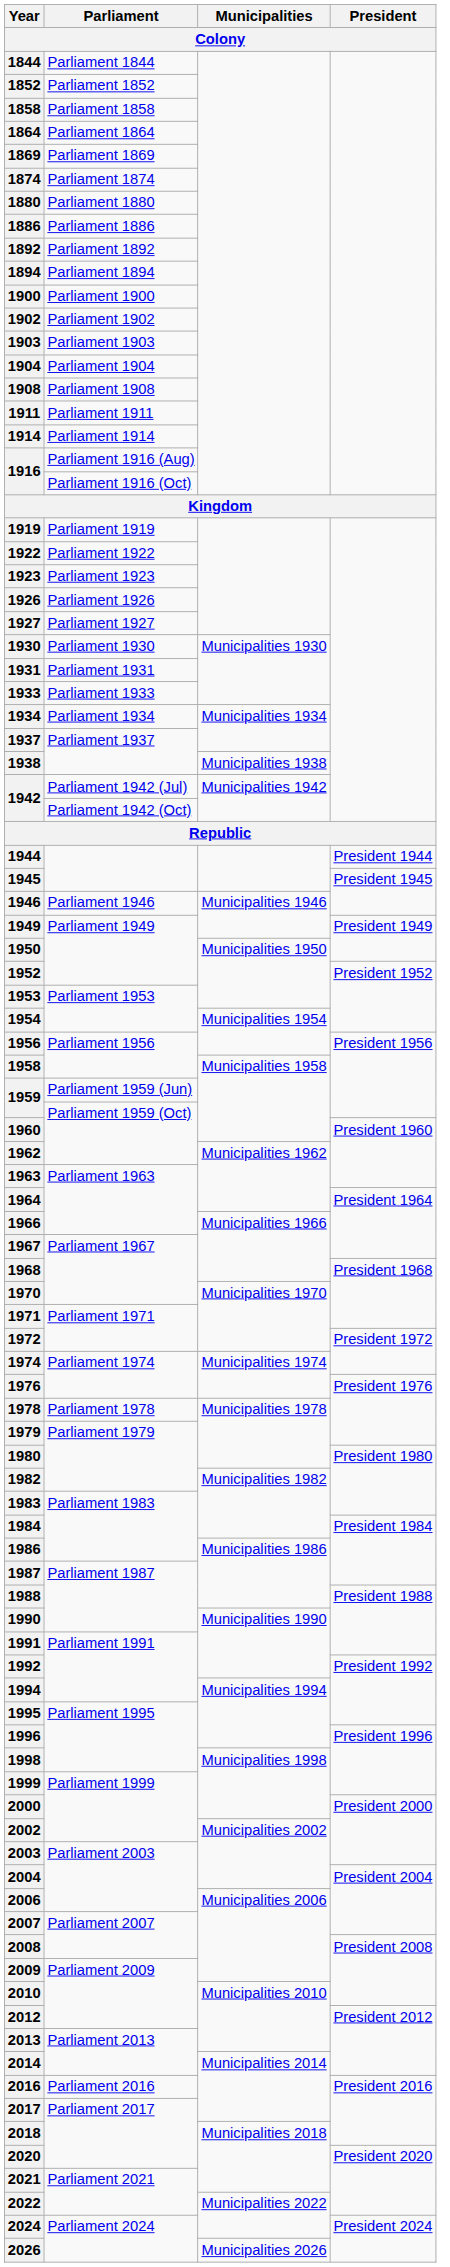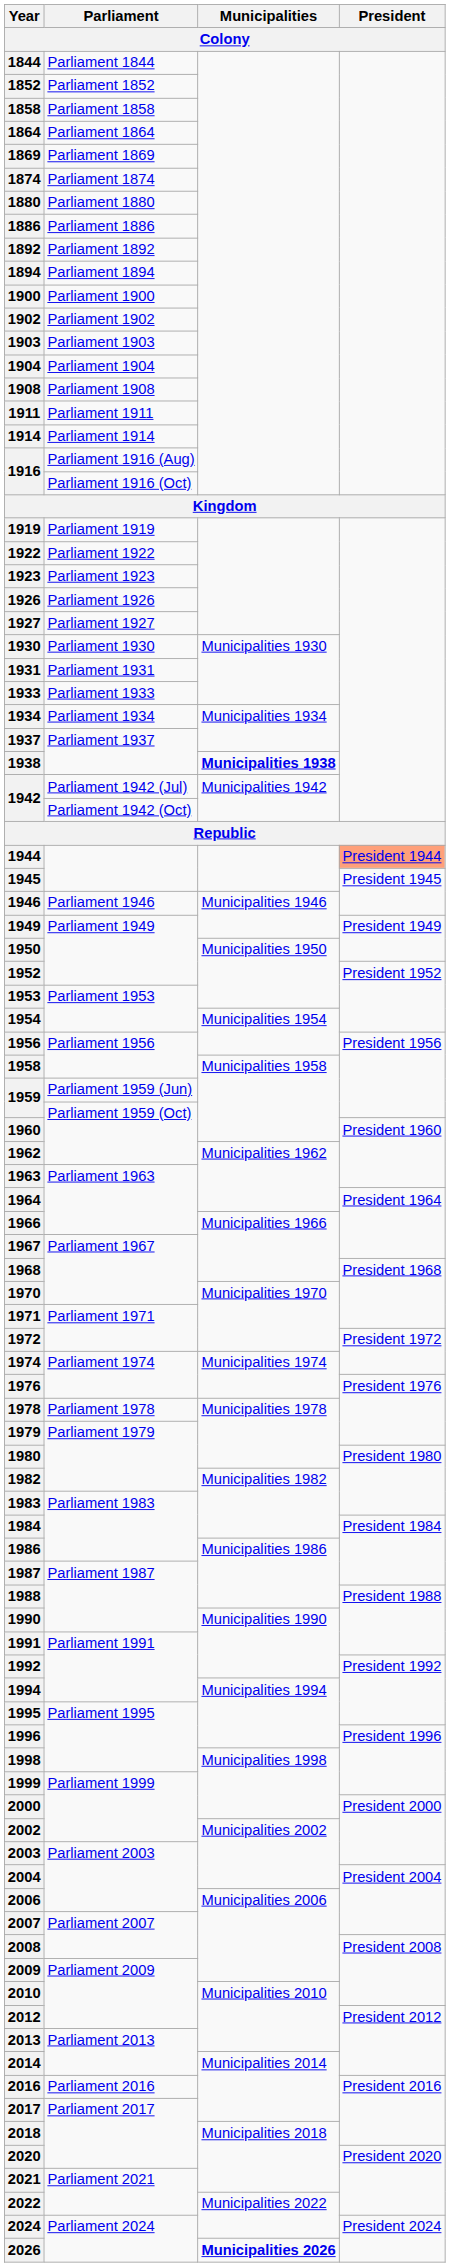(264, 763) normal -> (269, 763) bold
(383, 856) no background -> (392, 856) lightsalmon background
(264, 2250) normal -> (269, 2250) bold
